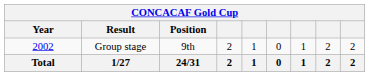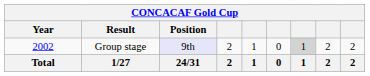(188, 46) no background -> (188, 46) lavender background
(303, 46) no background -> (303, 46) lightgrey background
